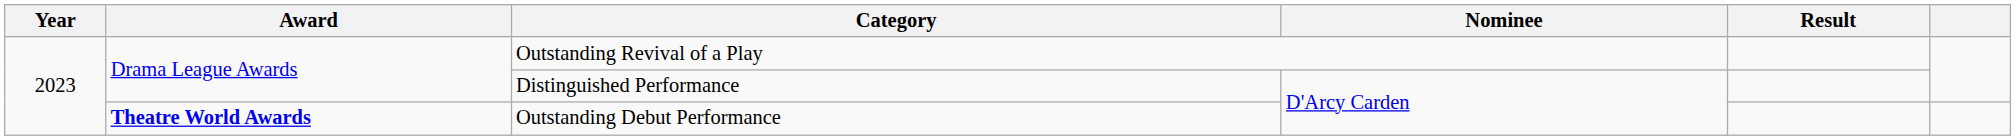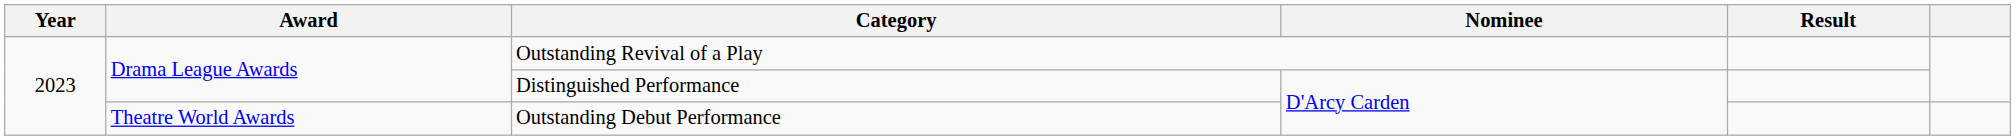(211, 118) bold -> (203, 118) normal
